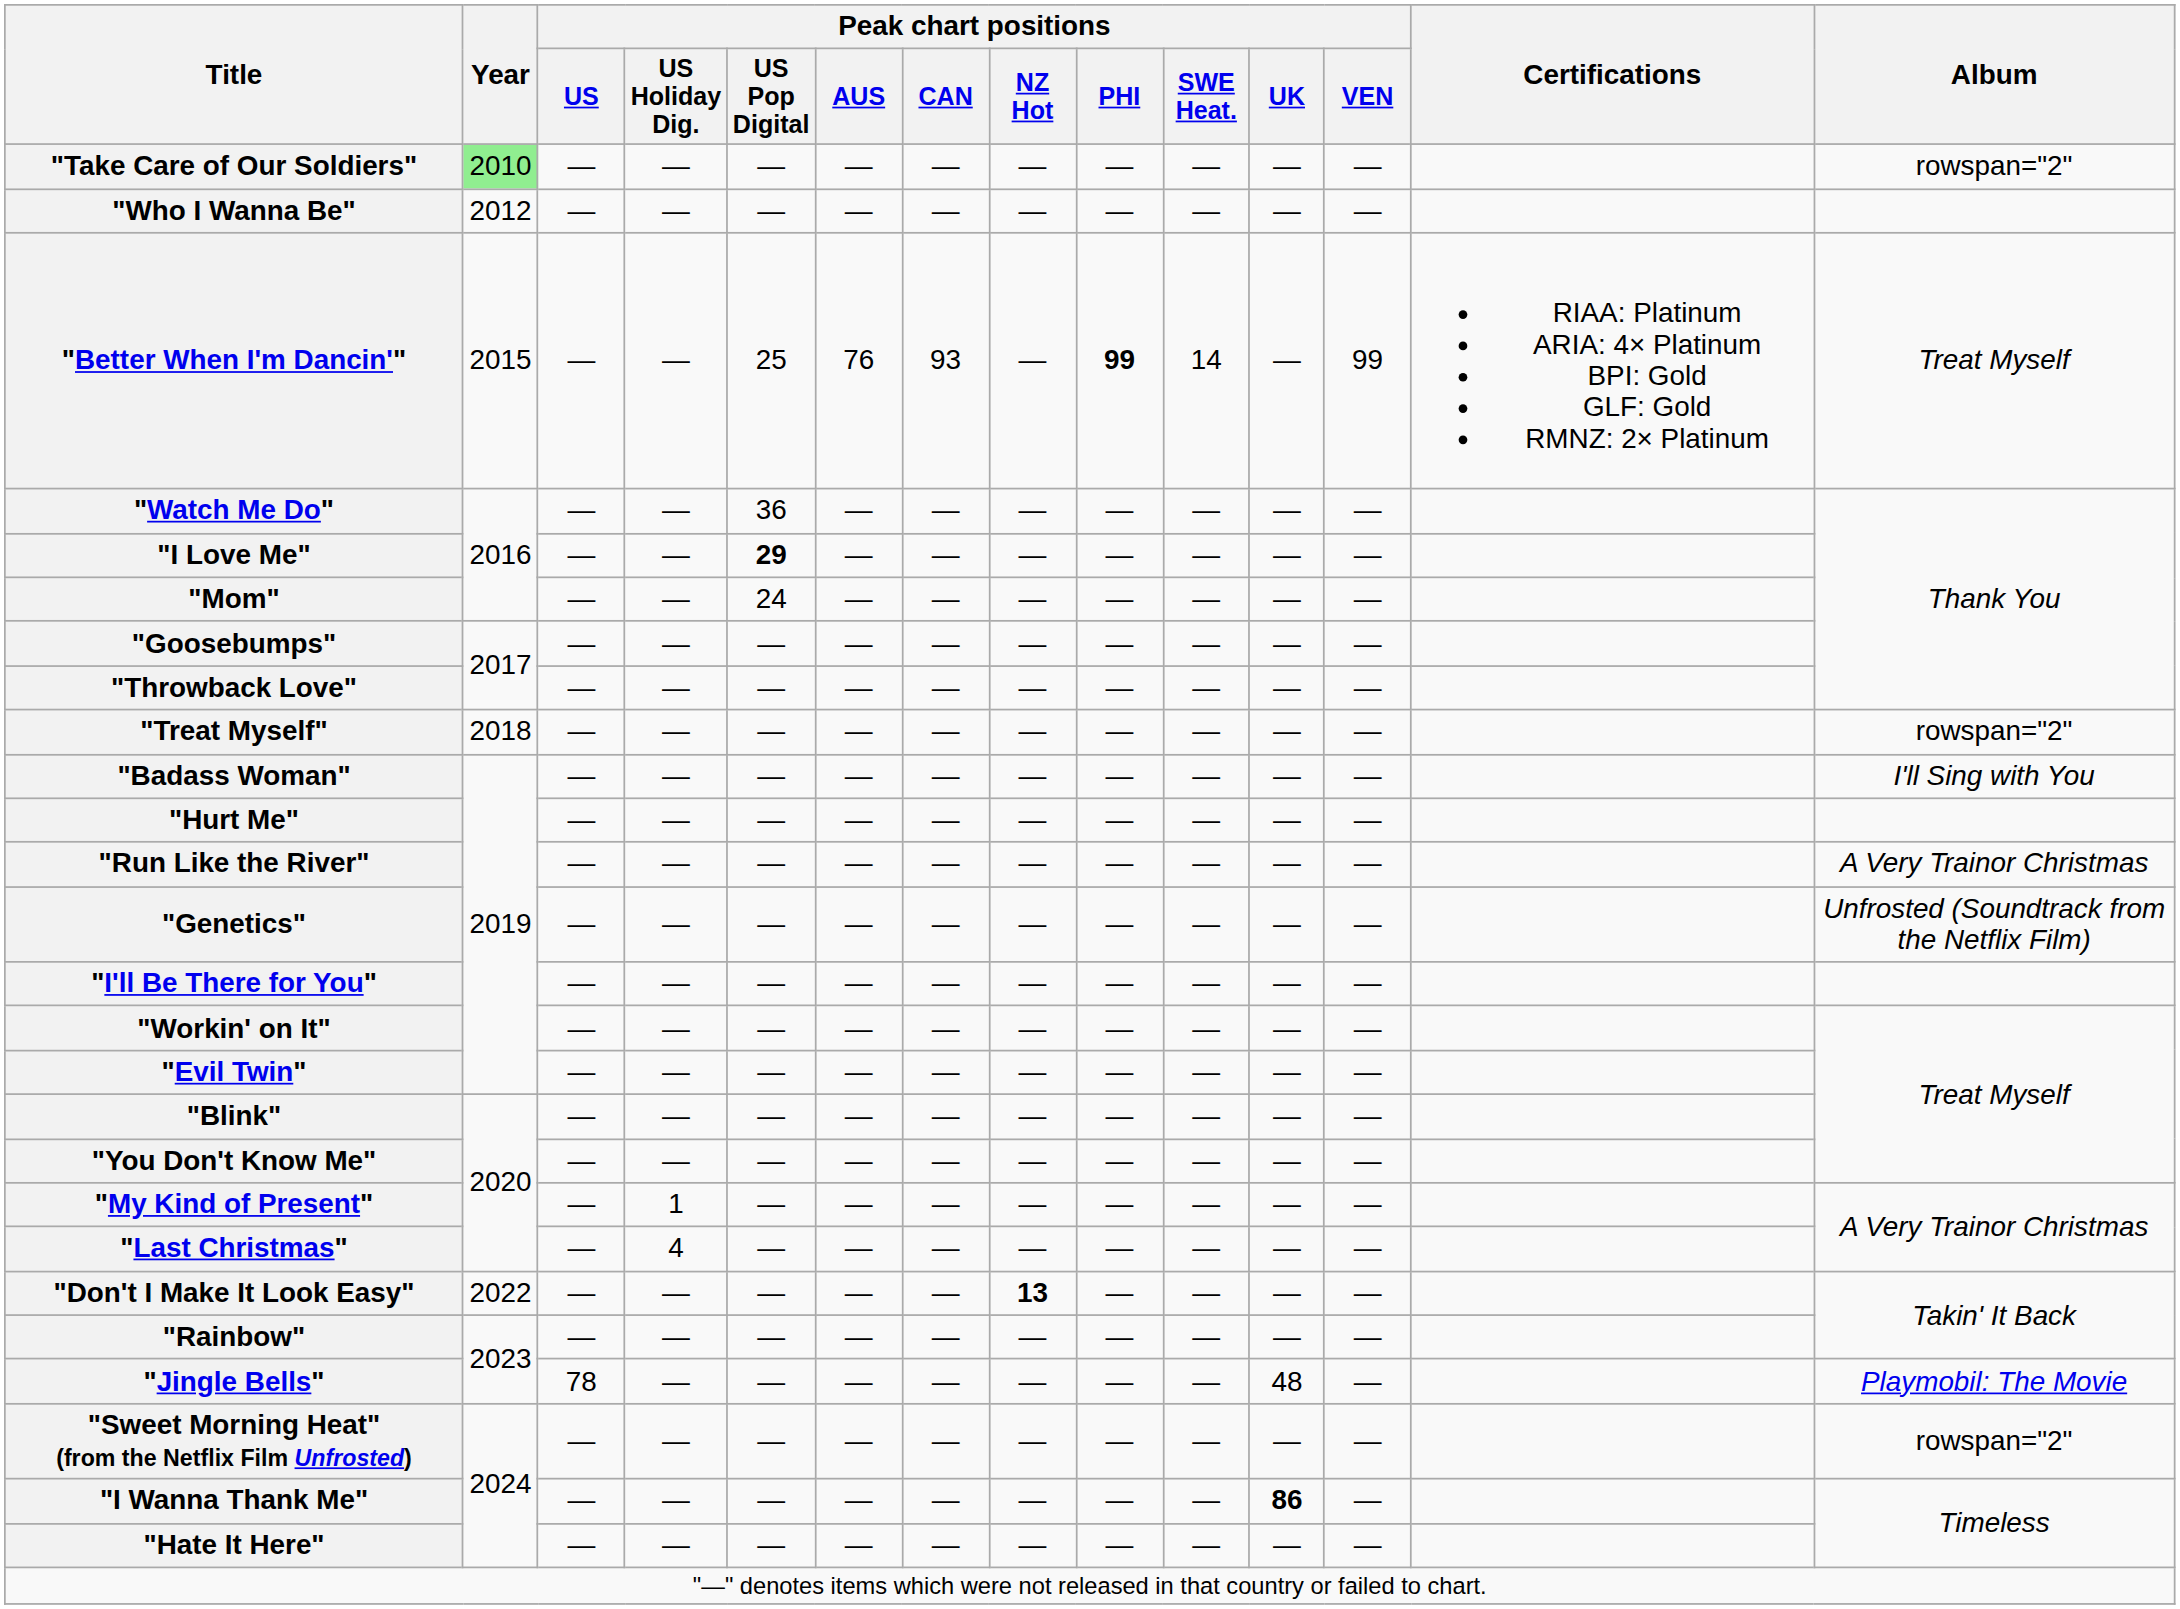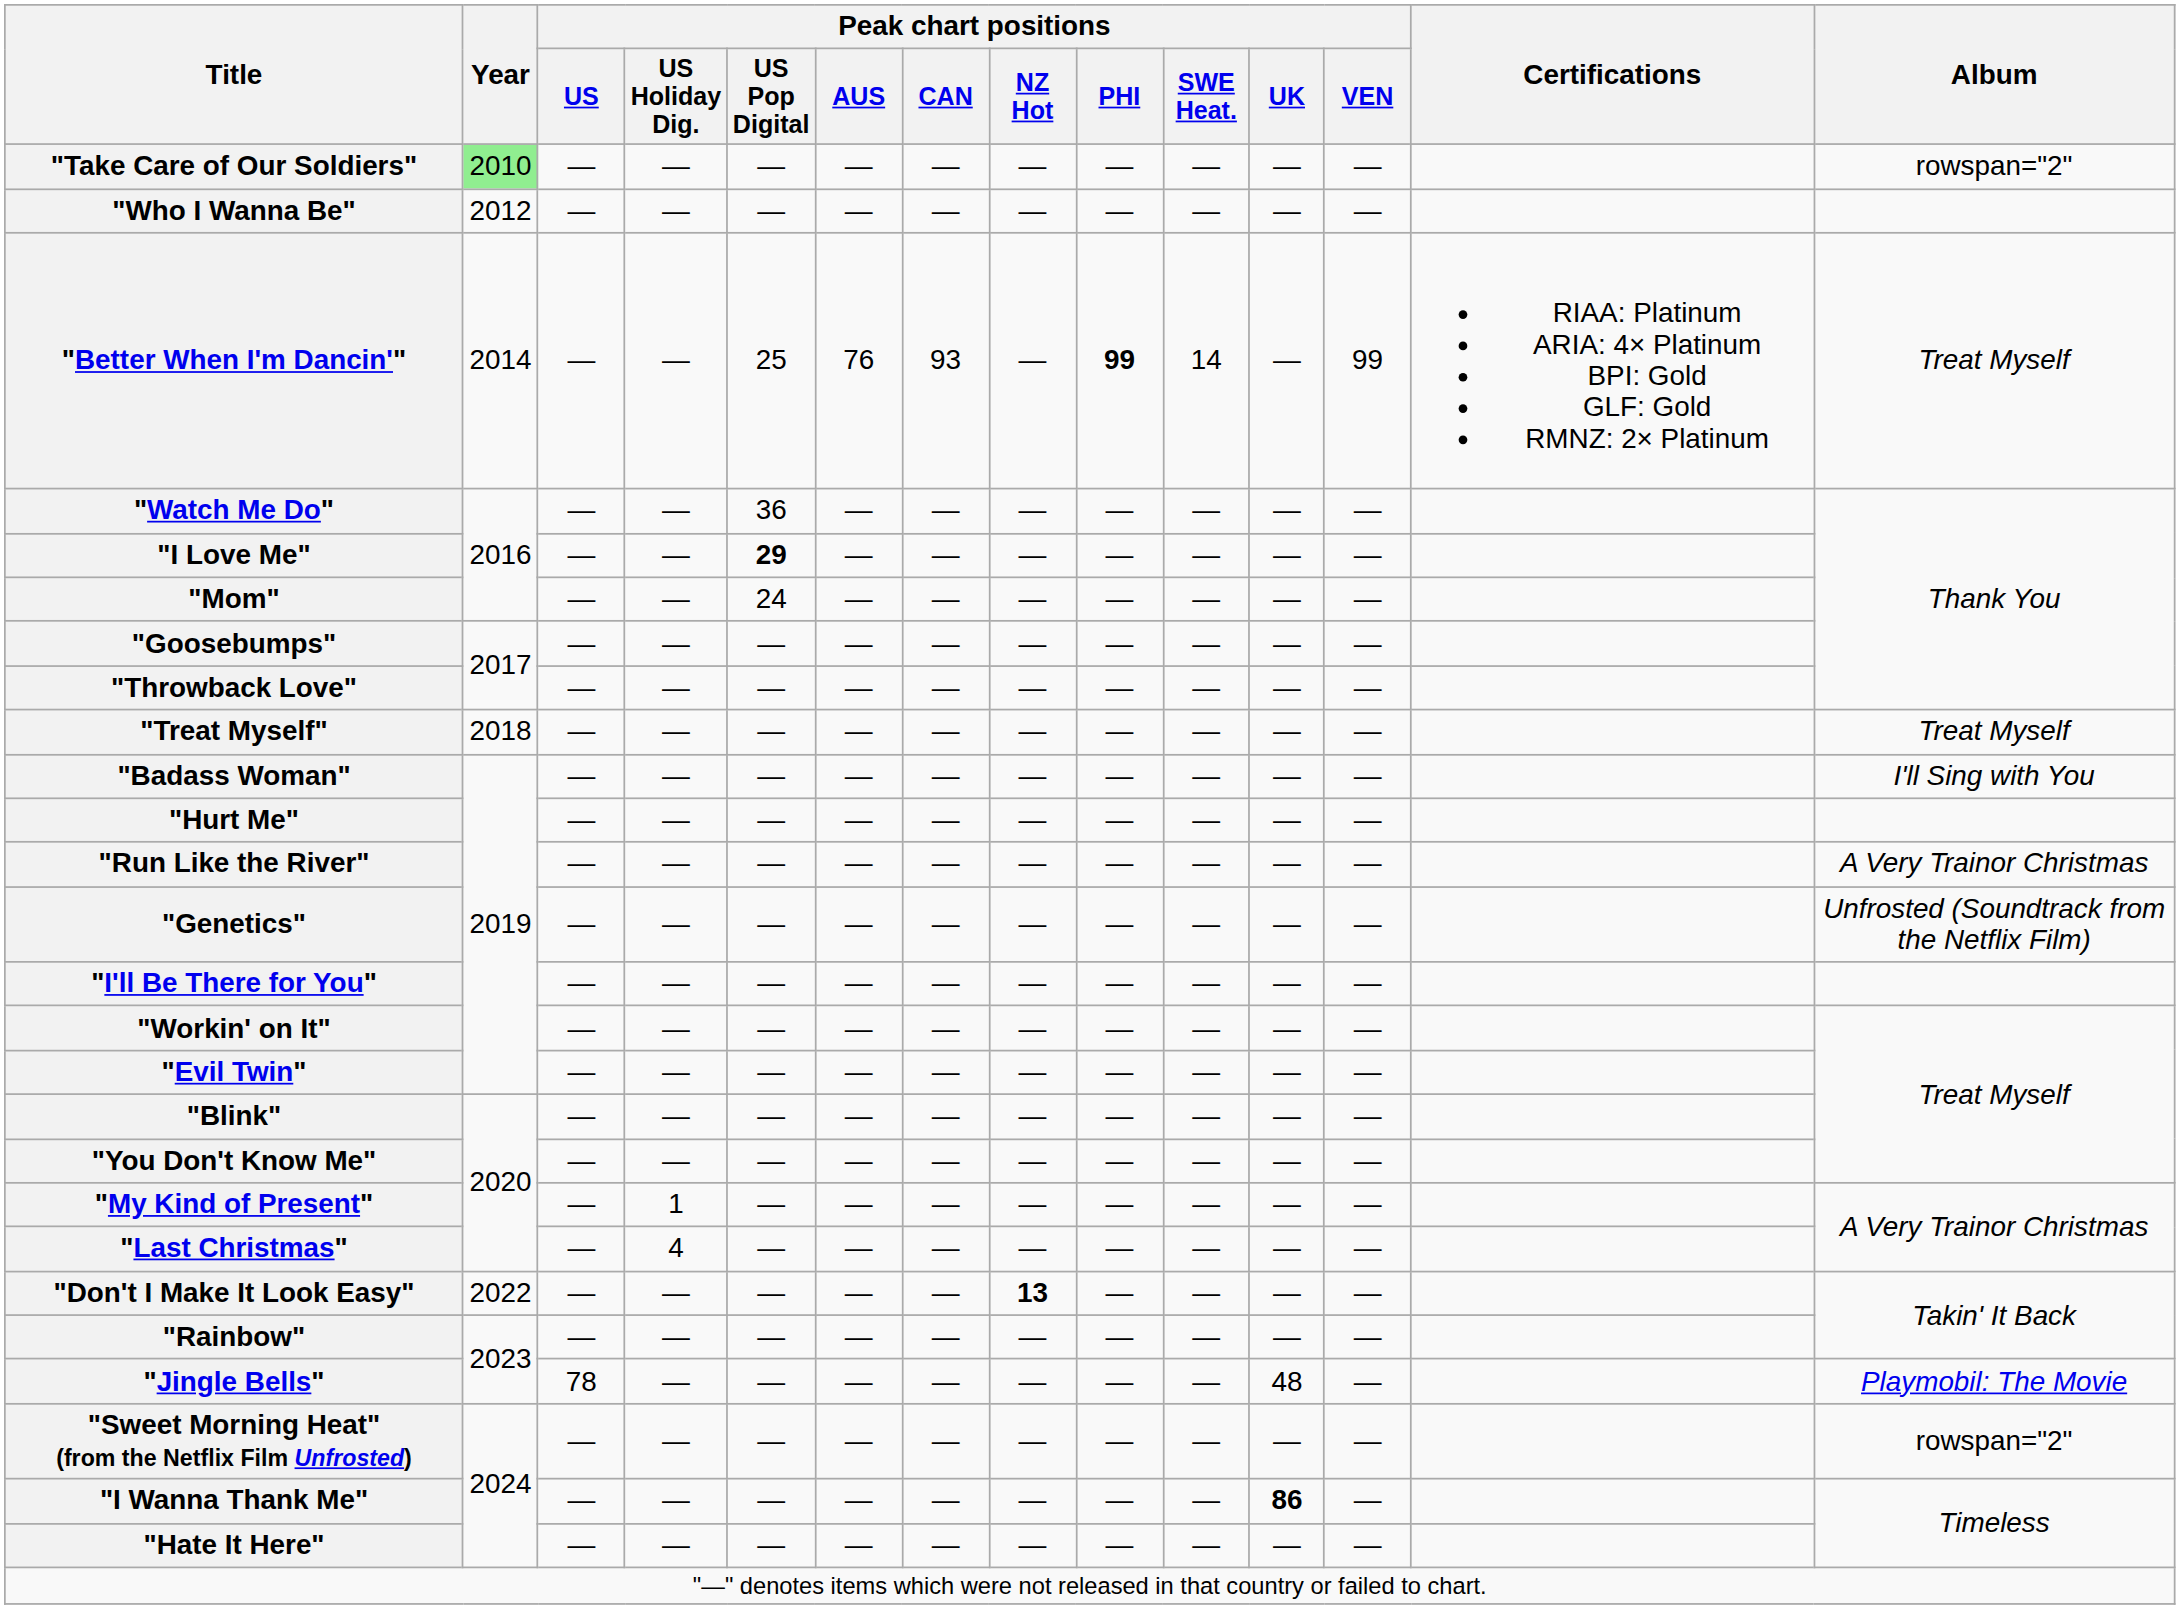(501, 360) 2015 -> (501, 360) 2014
(1994, 731) rowspan="2" -> (1994, 731) Treat Myself
